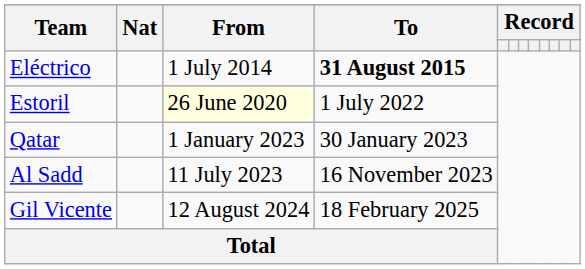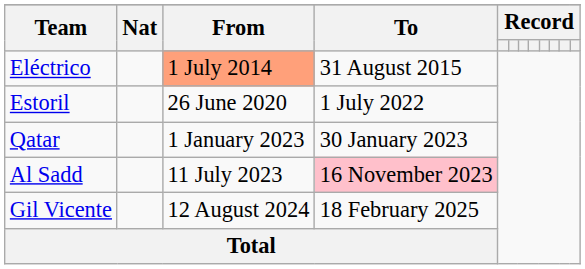(220, 68) no background -> (220, 68) lightsalmon background
(393, 68) bold -> (391, 68) normal
(227, 103) lightyellow background -> (227, 103) no background
(406, 174) no background -> (406, 174) pink background
